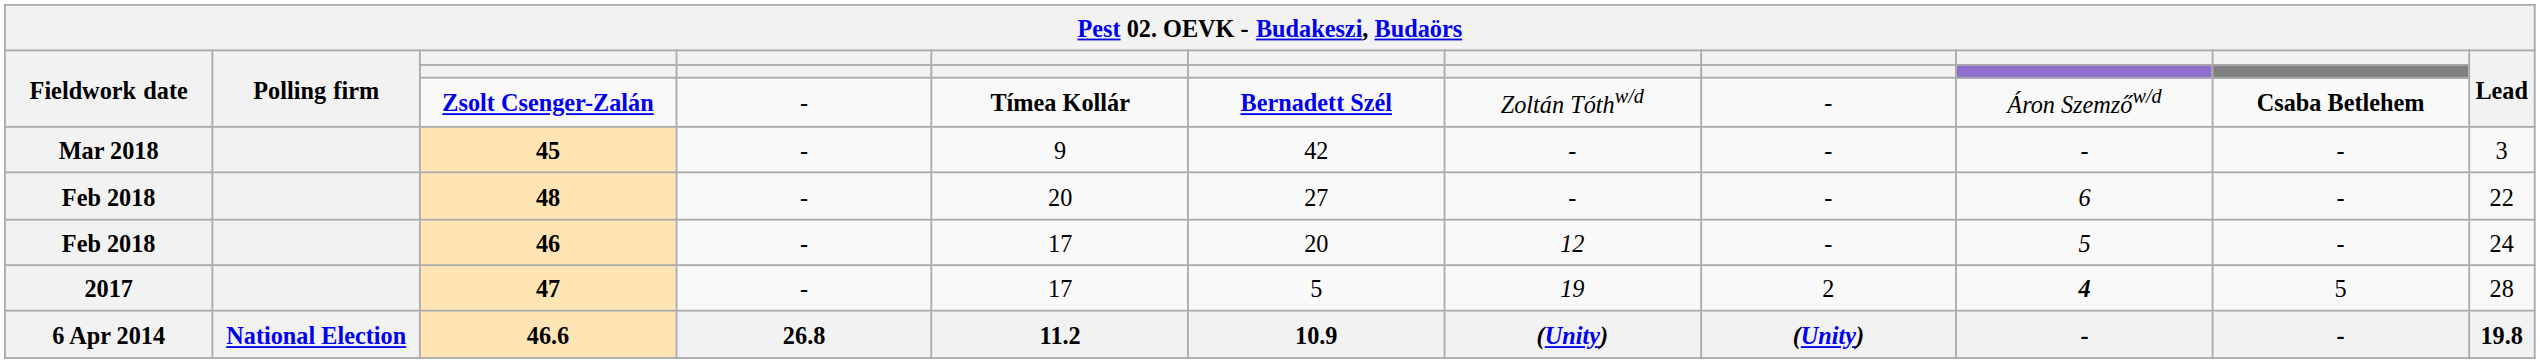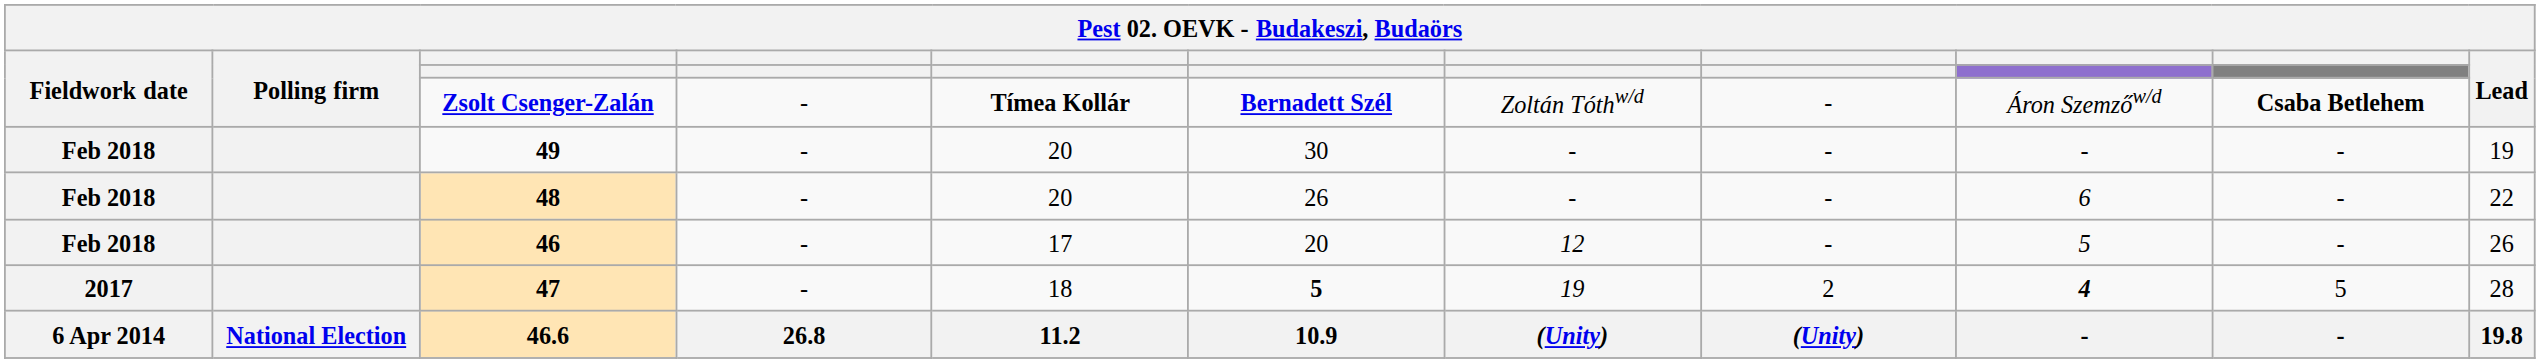- row: (548, 151)
+ row: (548, 151)
(1316, 197) 27 -> (1316, 197) 26
(2502, 243) 24 -> (2502, 243) 26
(1060, 289) 17 -> (1060, 289) 18
(1316, 289) normal -> (1316, 287) bold
